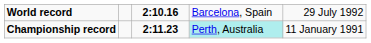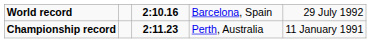(227, 29) paleturquoise background -> (227, 29) no background
